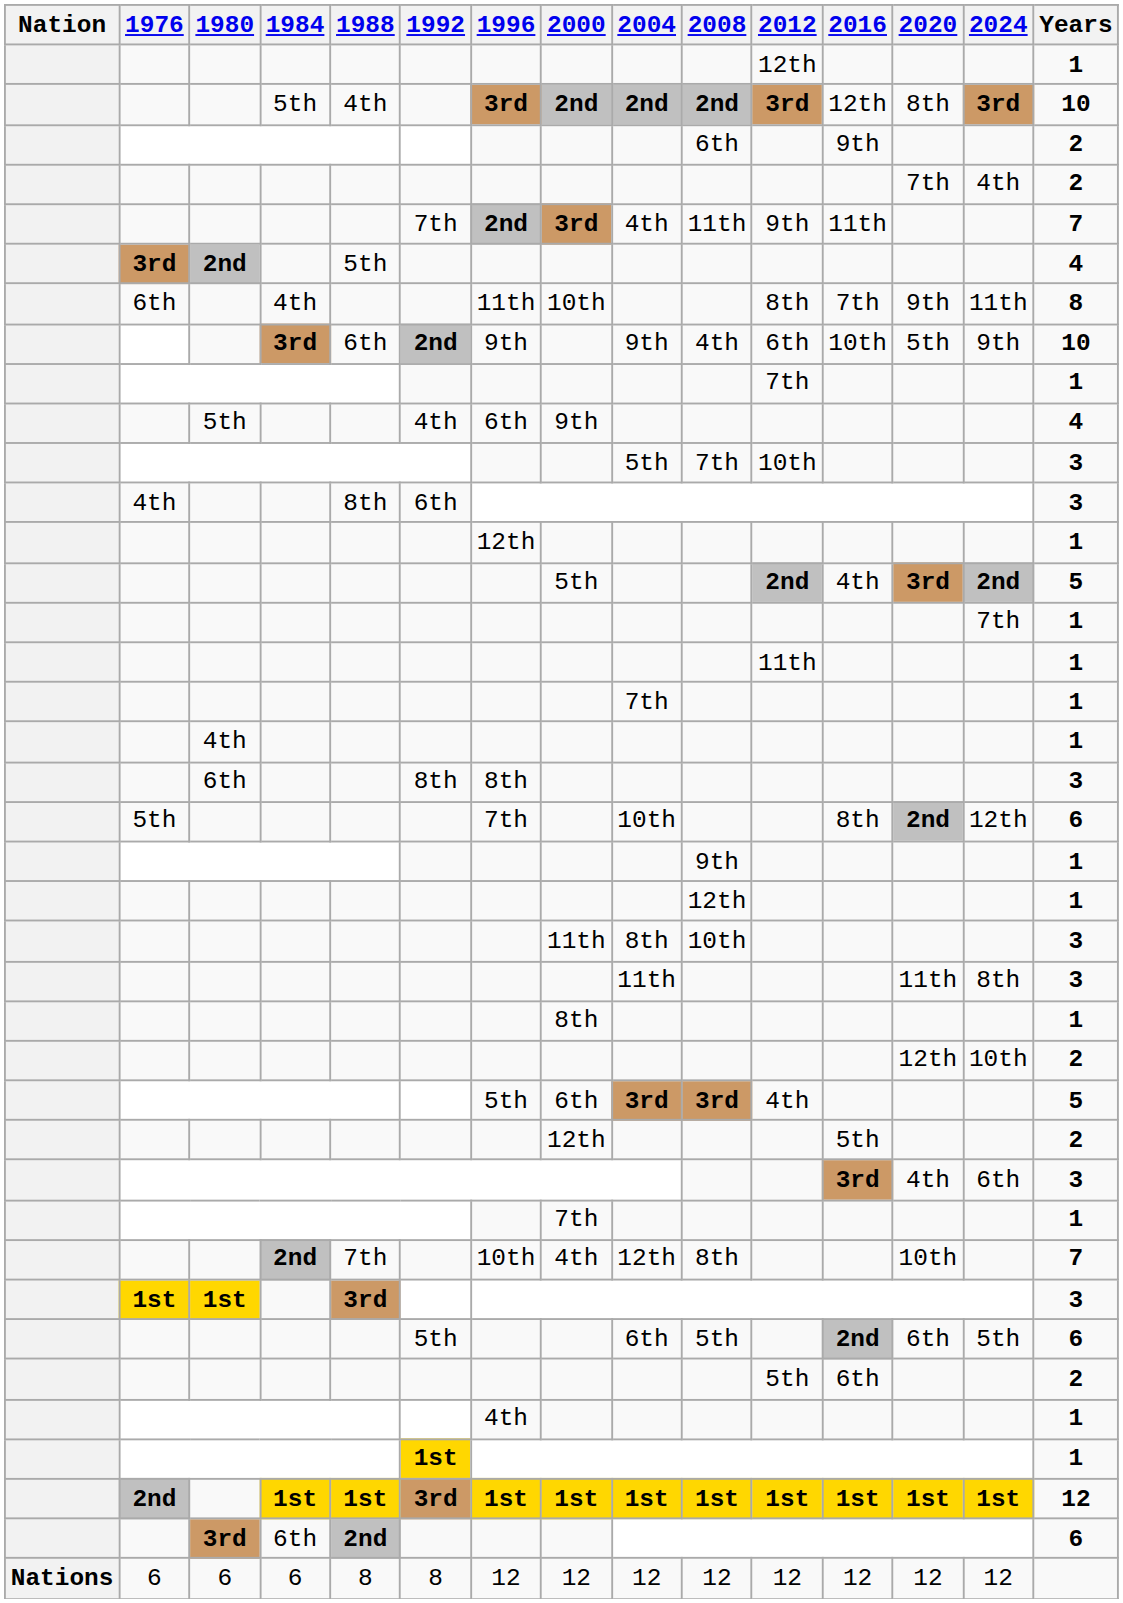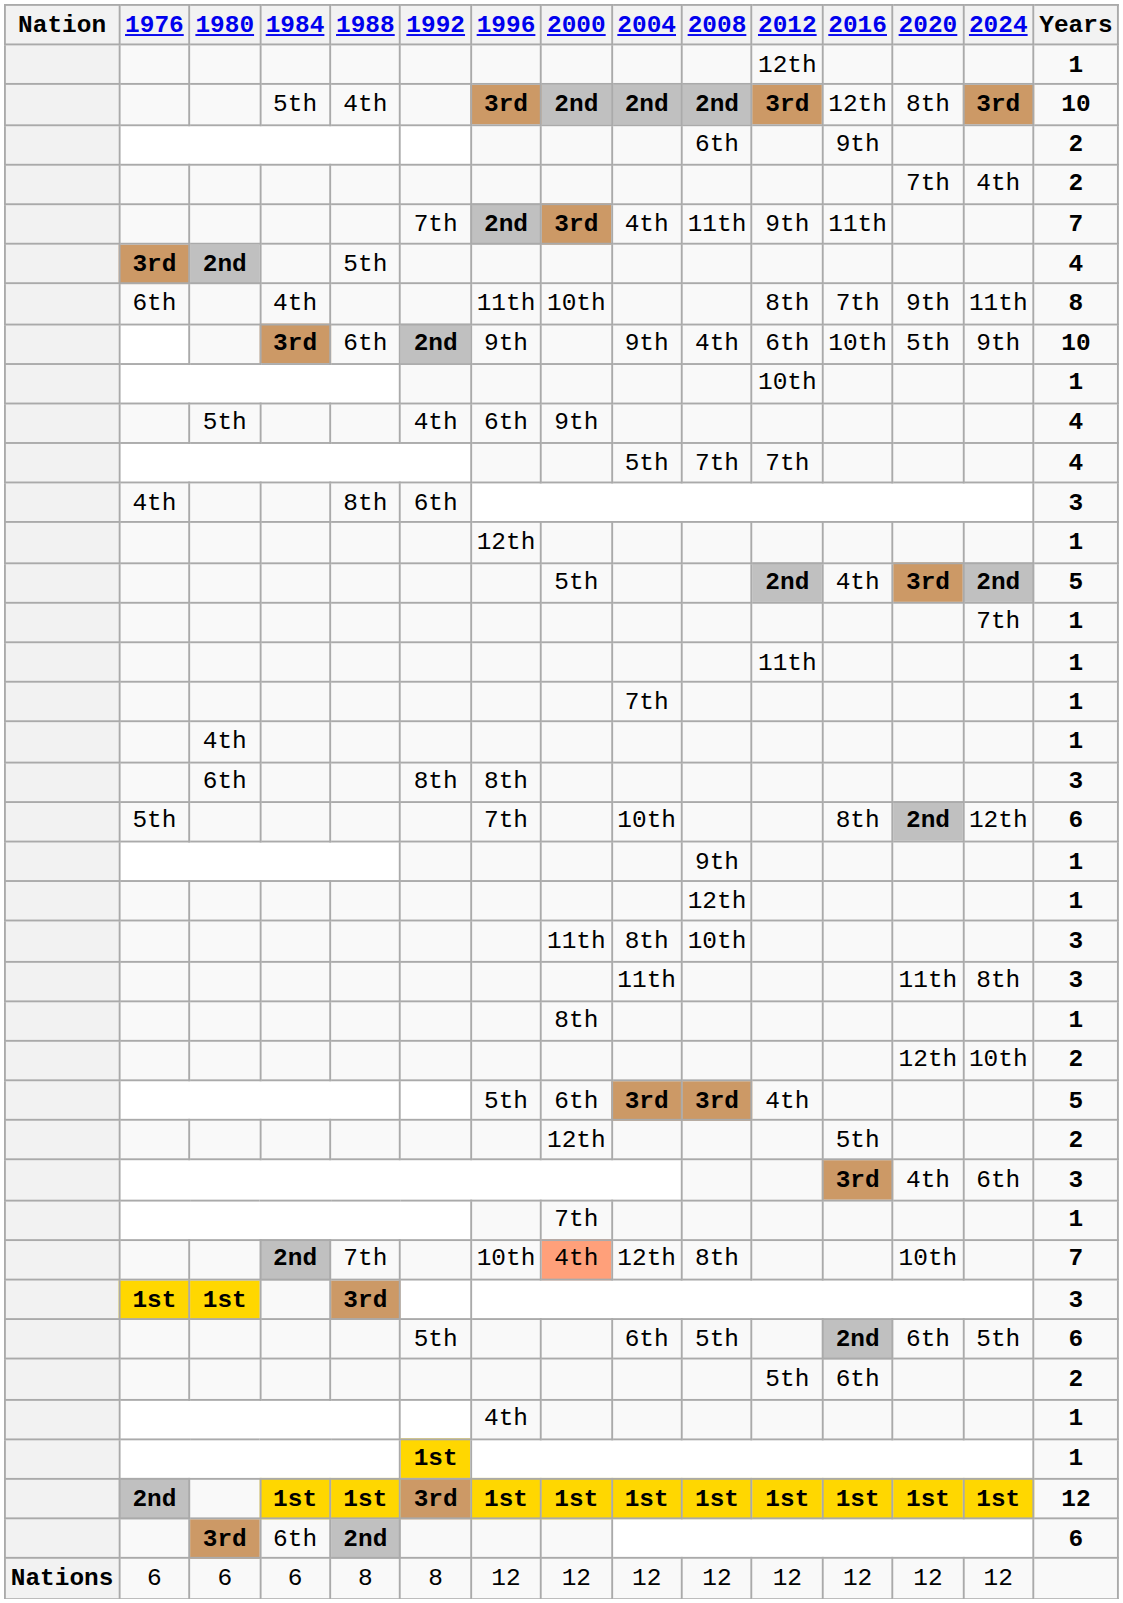(787, 383) 7th -> (787, 383) 10th
(787, 463) 10th -> (787, 463) 7th
(1076, 463) 3 -> (1076, 463) 4
(576, 1260) no background -> (576, 1260) lightsalmon background
